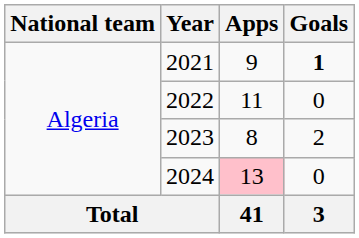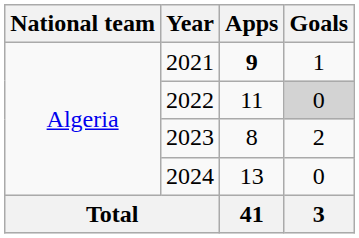(252, 61) normal -> (252, 61) bold
(319, 61) bold -> (319, 61) normal
(319, 99) no background -> (319, 99) lightgrey background
(252, 175) pink background -> (252, 175) no background
